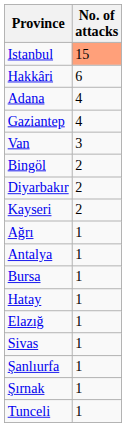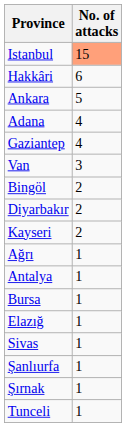+ row: (28, 98)
- row: (24, 299)
